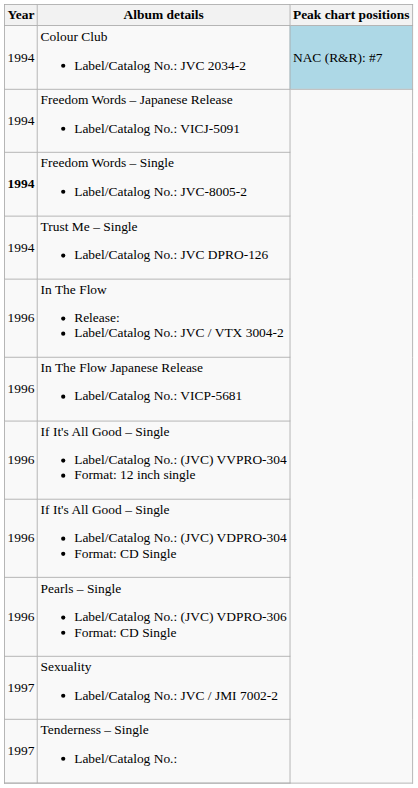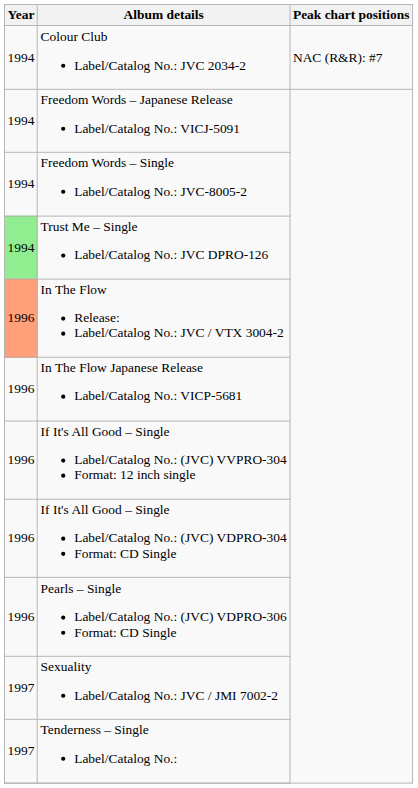(338, 57) lightblue background -> (338, 57) no background
(21, 184) bold -> (21, 184) normal
(21, 247) no background -> (21, 247) lightgreen background
(21, 318) no background -> (21, 318) lightsalmon background
